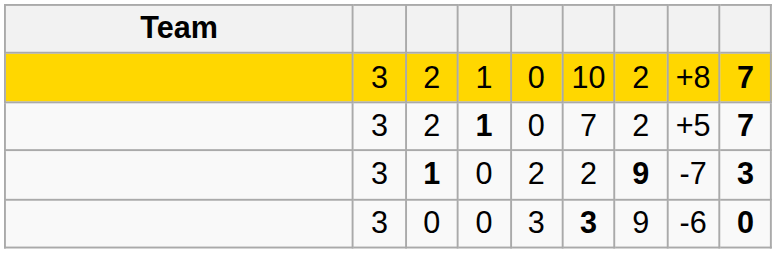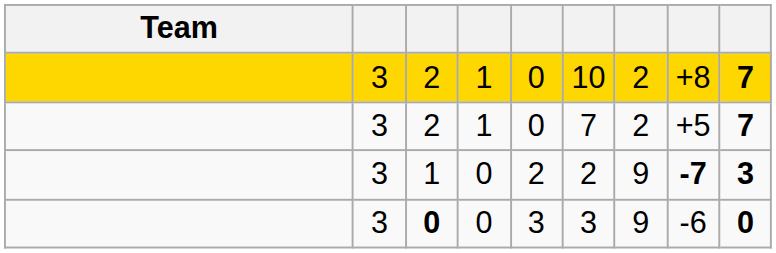(484, 125) bold -> (484, 125) normal
(432, 174) bold -> (432, 174) normal
(641, 174) bold -> (641, 174) normal
(693, 174) normal -> (693, 174) bold
(432, 222) normal -> (432, 222) bold
(589, 222) bold -> (589, 222) normal
